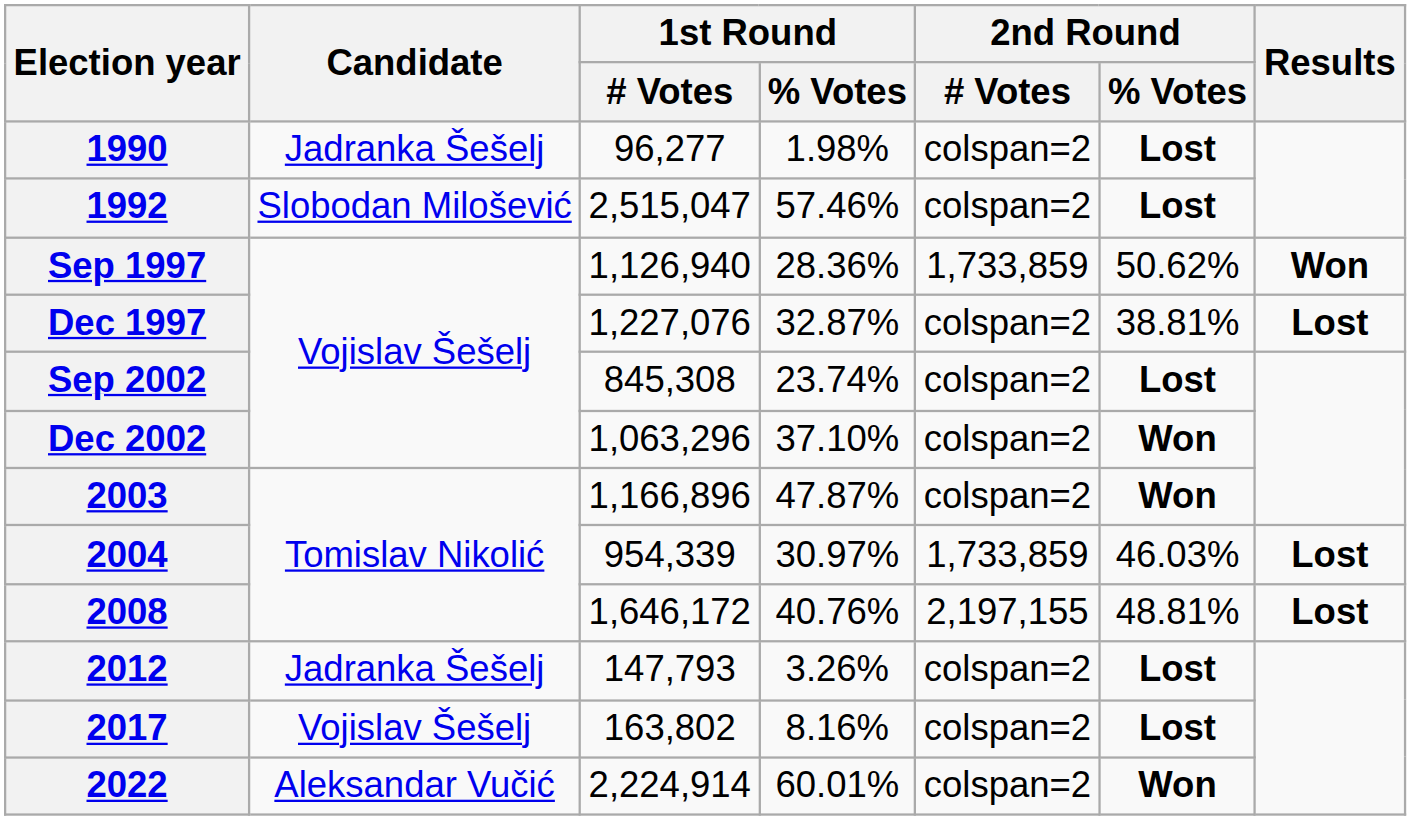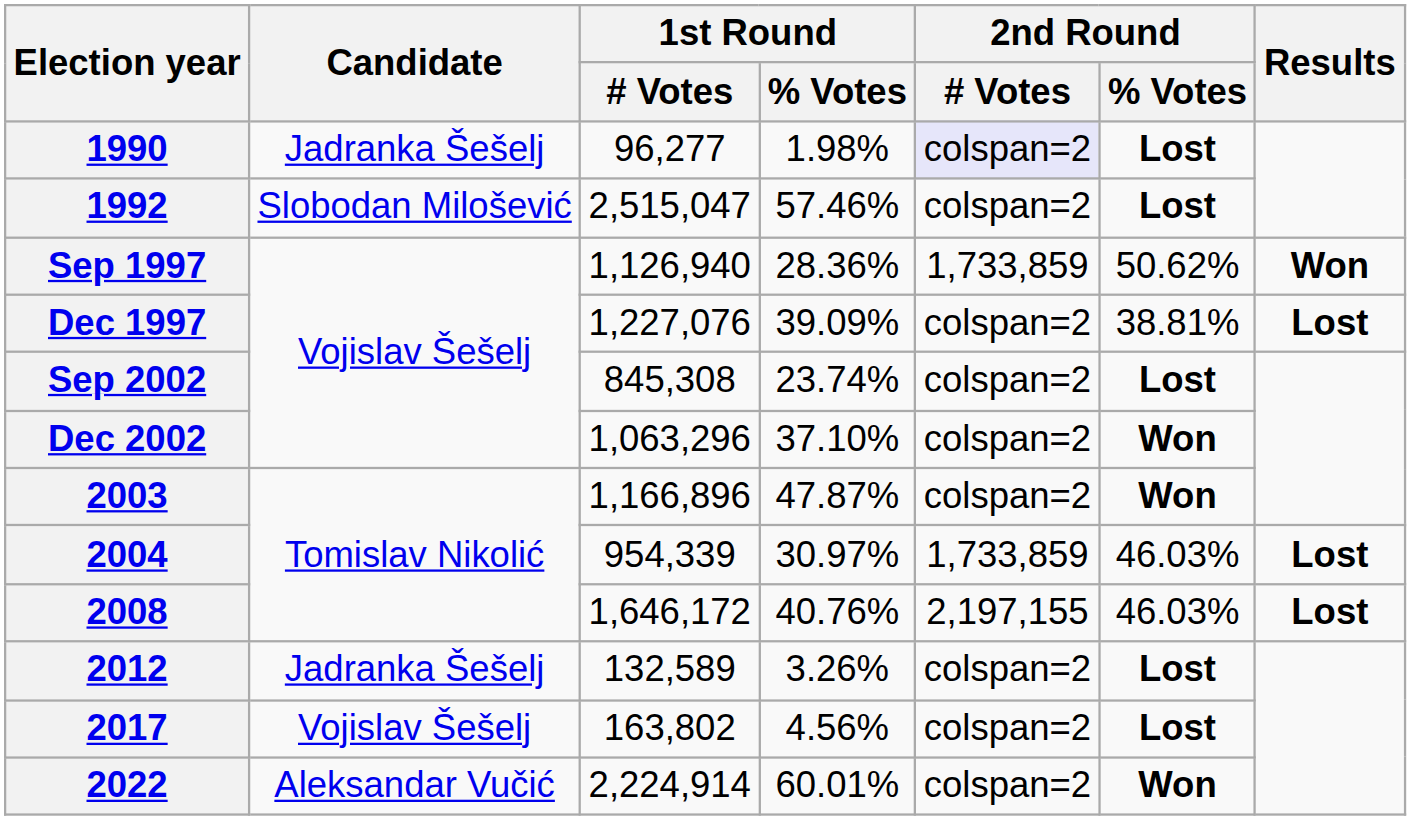(1007, 149) no background -> (1007, 149) lavender background
(837, 322) 32.87% -> (837, 322) 39.09%
(1178, 611) 48.81% -> (1178, 611) 46.03%
(670, 669) 147,793 -> (670, 669) 132,589
(837, 727) 8.16% -> (837, 727) 4.56%
